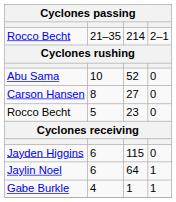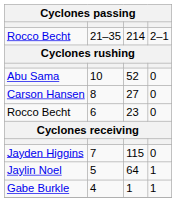(93, 112) 5 -> (93, 112) 6
(93, 153) 6 -> (93, 153) 7
(93, 170) 6 -> (93, 170) 5
